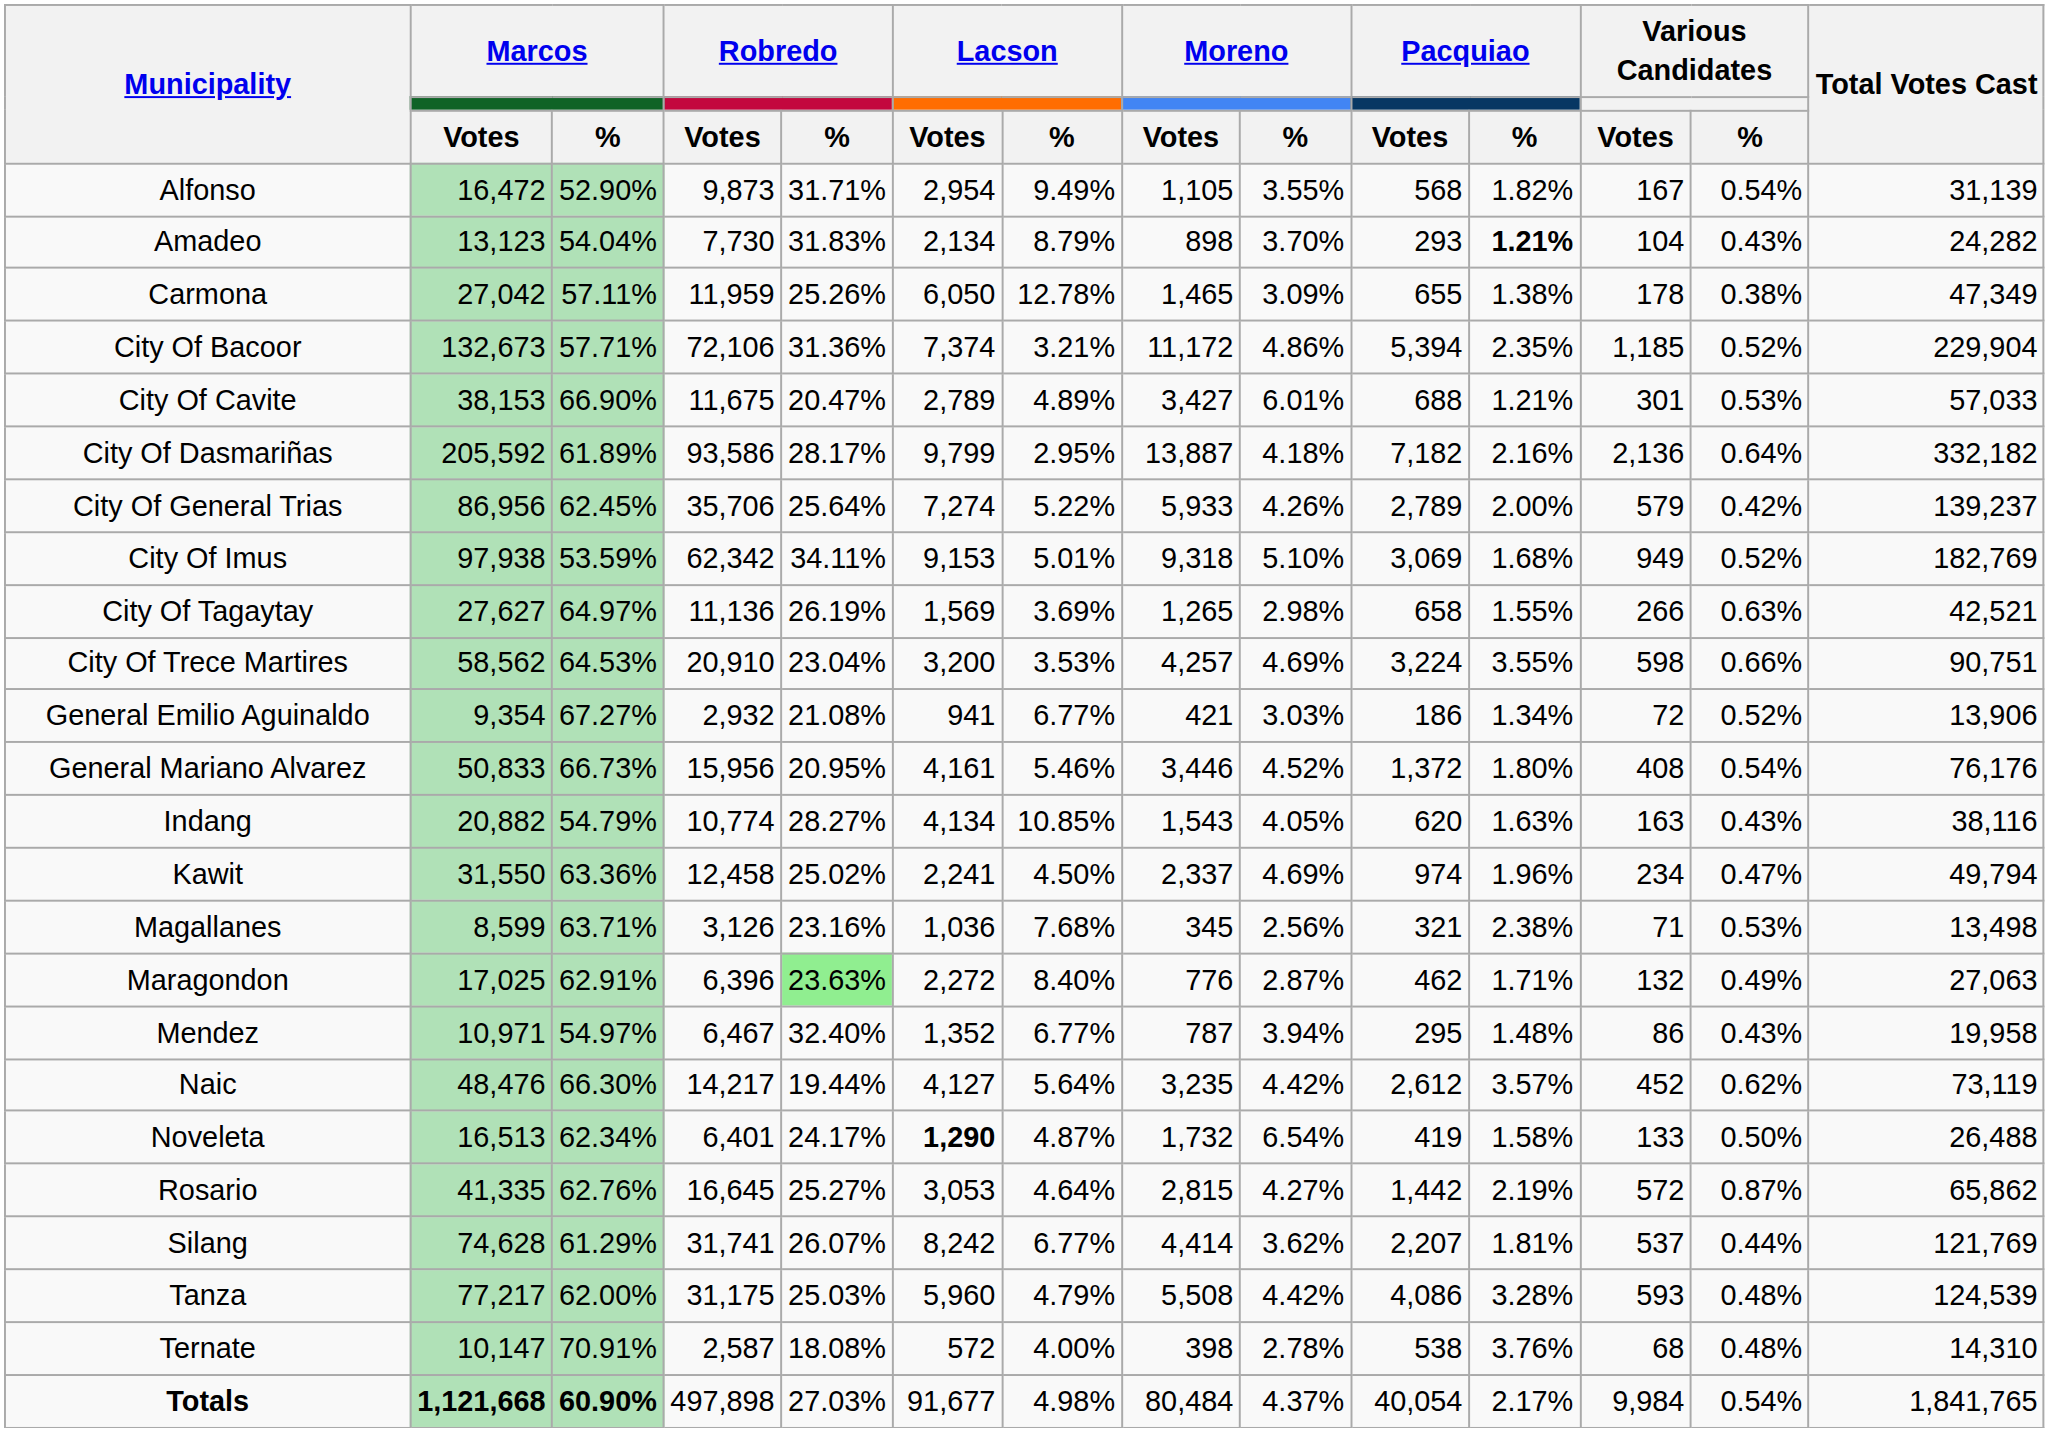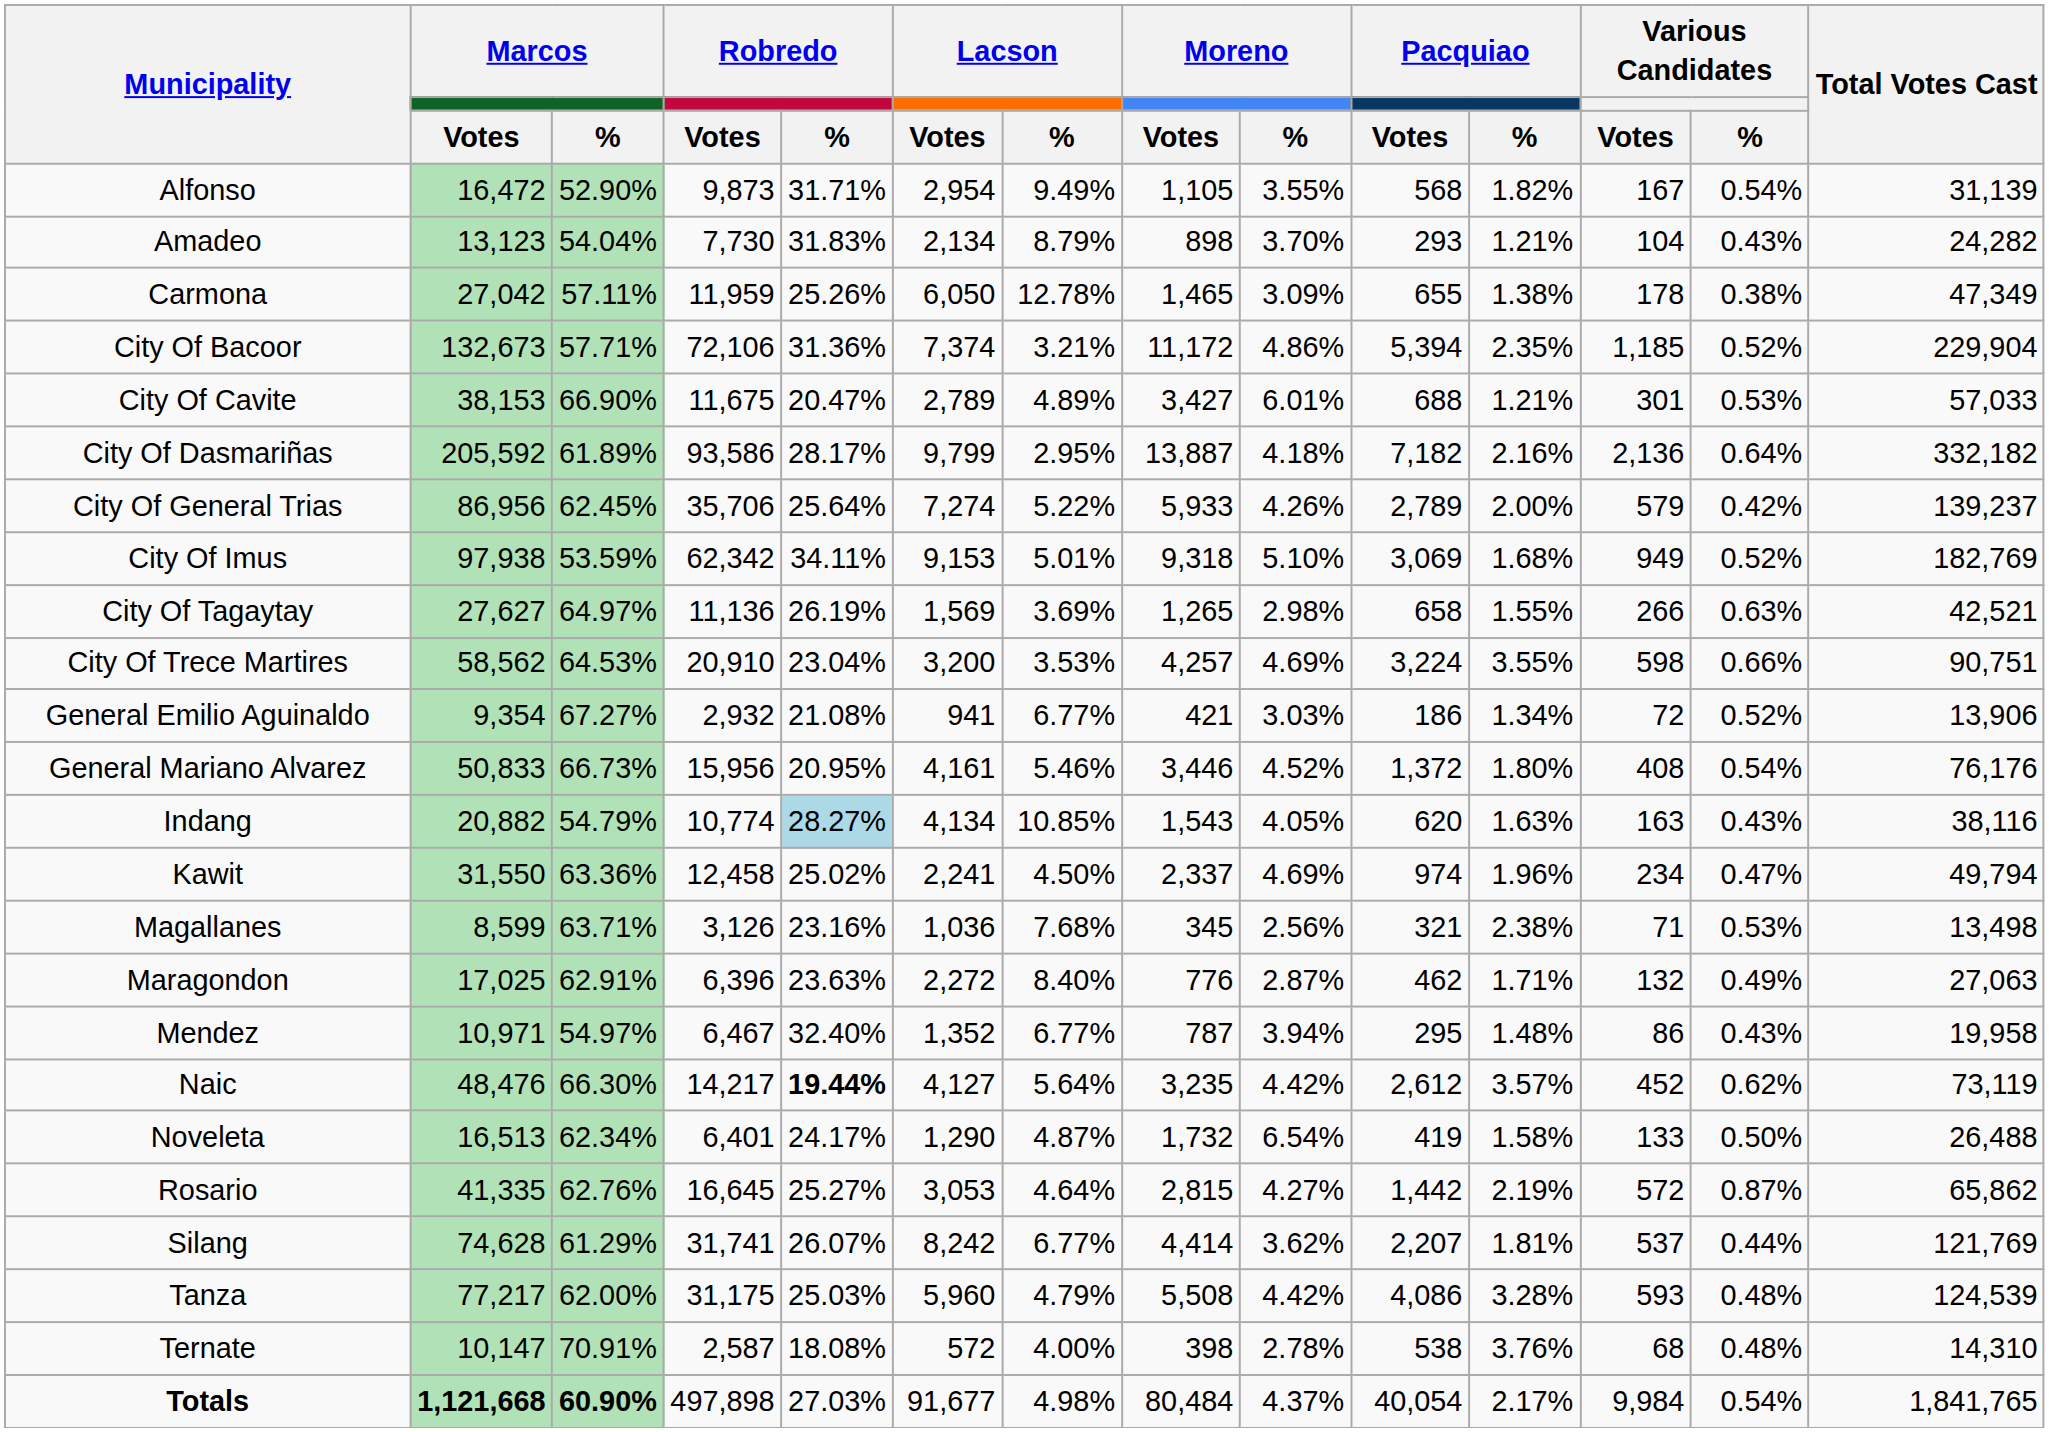(1532, 242) bold -> (1532, 242) normal
(837, 821) no background -> (837, 821) lightblue background
(837, 979) lightgreen background -> (837, 979) no background
(837, 1085) normal -> (837, 1085) bold
(959, 1137) bold -> (959, 1137) normal
